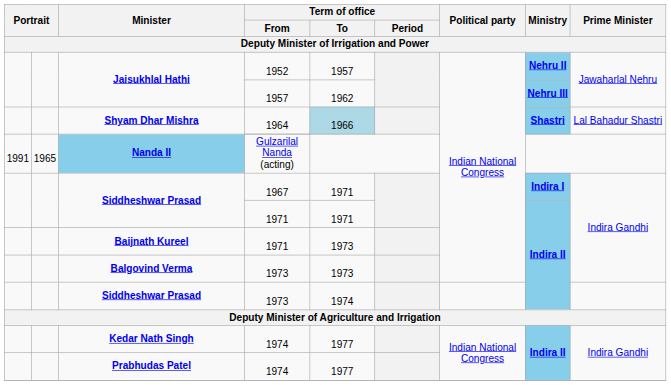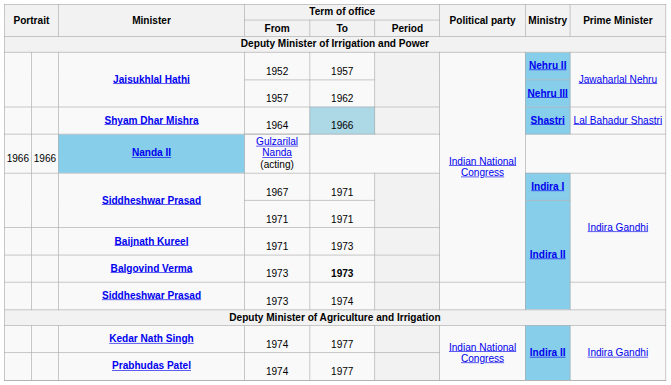(18, 159) 1991 -> (18, 159) 1966
(45, 159) 1965 -> (45, 159) 1966
(342, 274) normal -> (342, 274) bold
